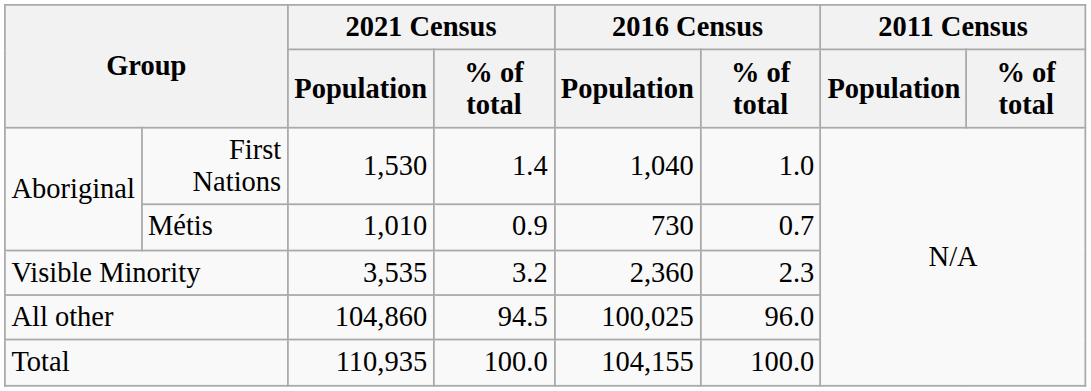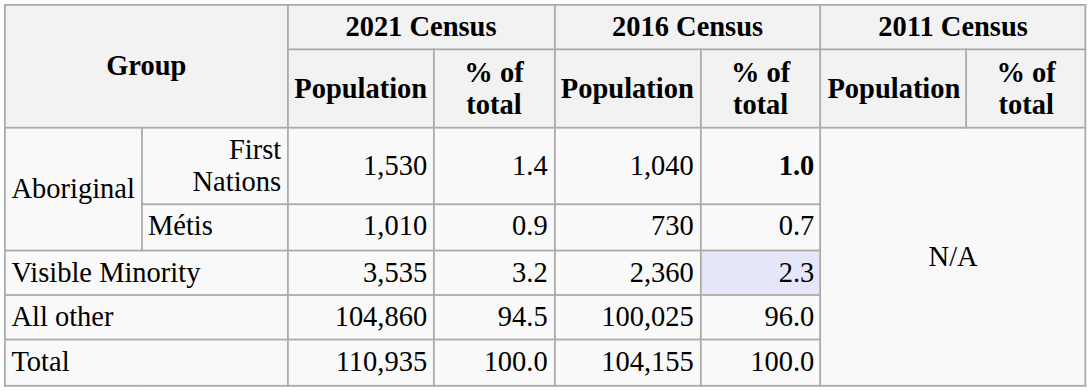(796, 165) normal -> (796, 165) bold
(796, 271) no background -> (796, 271) lavender background
